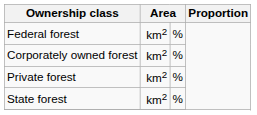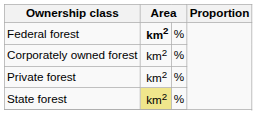(155, 33) normal -> (156, 33) bold
(155, 98) no background -> (155, 98) khaki background
